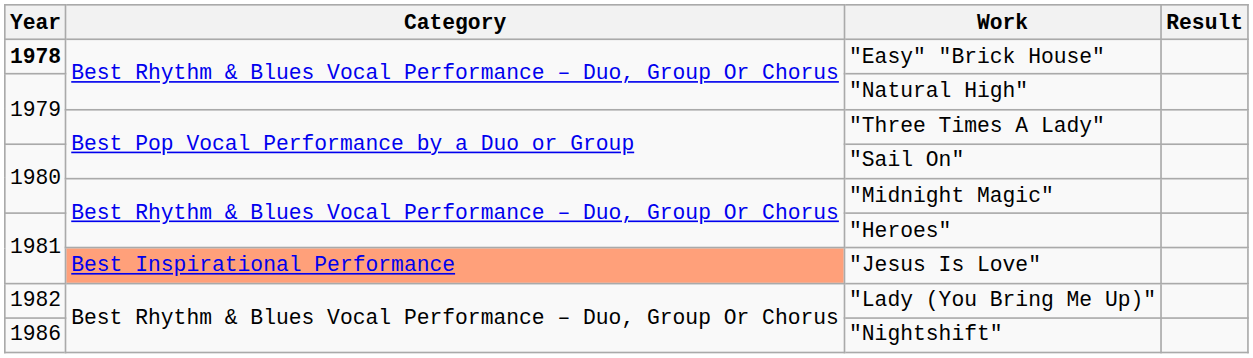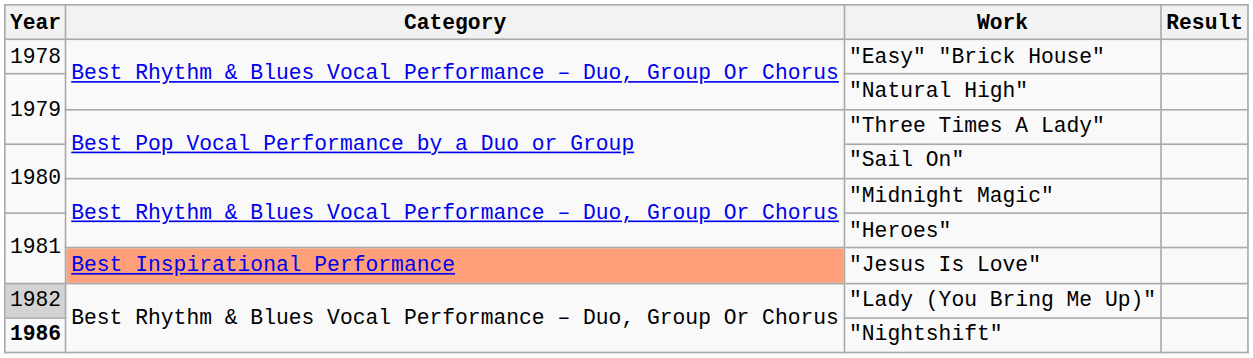(35, 57) bold -> (35, 57) normal
(35, 300) no background -> (35, 300) lightgrey background
(35, 335) normal -> (35, 335) bold
